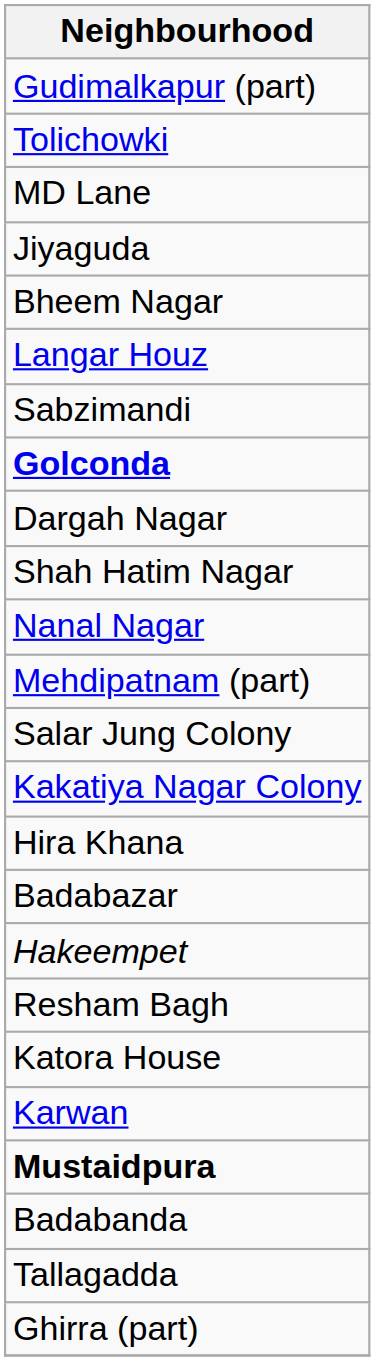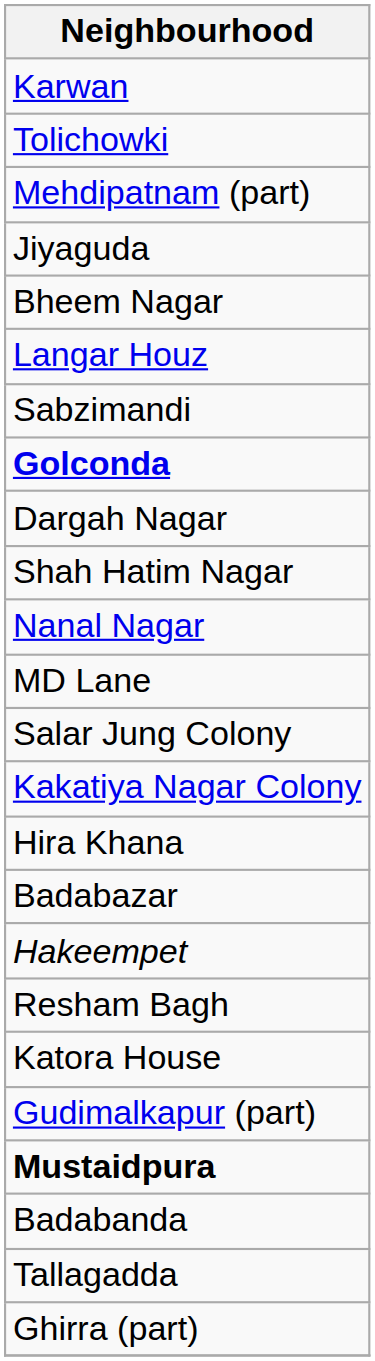(164, 85) Gudimalkapur (part) -> (71, 85) Karwan
(82, 193) MD Lane -> (162, 193) Mehdipatnam (part)
(162, 680) Mehdipatnam (part) -> (82, 680) MD Lane
(71, 1112) Karwan -> (164, 1112) Gudimalkapur (part)
